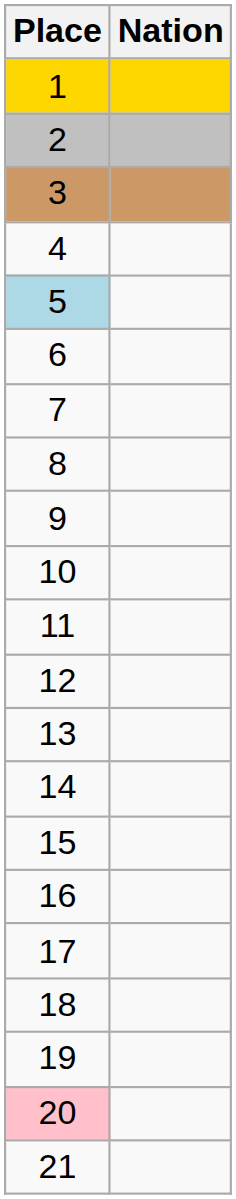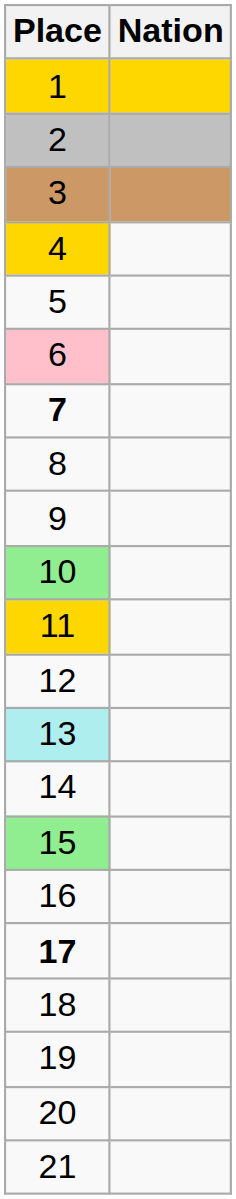(57, 247) no background -> (57, 247) gold background
(57, 301) lightblue background -> (57, 301) no background
(57, 355) no background -> (57, 355) pink background
(57, 409) normal -> (57, 409) bold
(57, 572) no background -> (57, 572) lightgreen background
(57, 626) no background -> (57, 626) gold background
(57, 734) no background -> (57, 734) paleturquoise background
(57, 842) no background -> (57, 842) lightgreen background
(57, 950) normal -> (57, 950) bold
(57, 1112) pink background -> (57, 1112) no background
